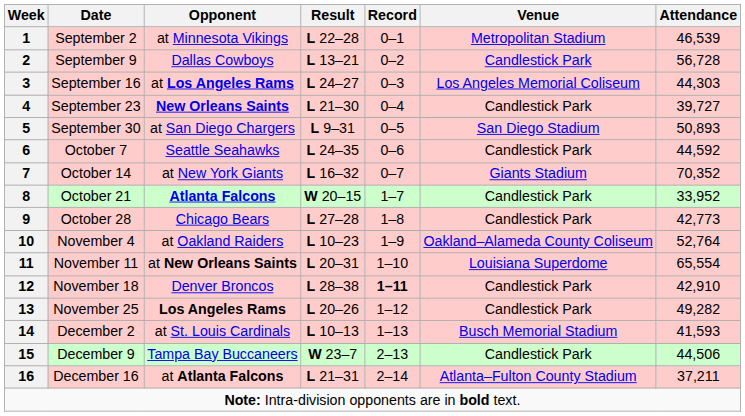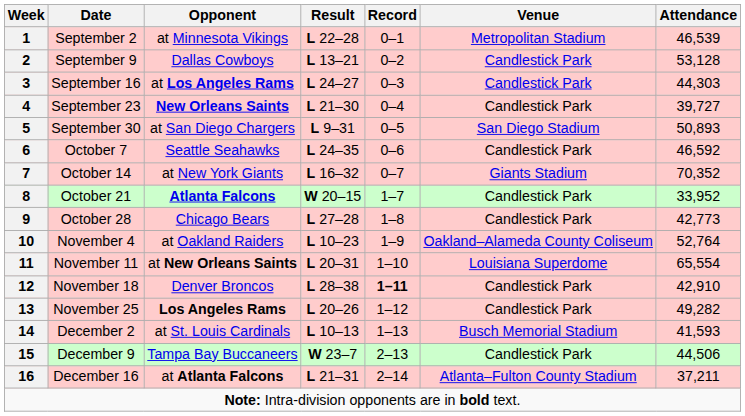(698, 60) 56,728 -> (698, 60) 53,128
(538, 83) Los Angeles Memorial Coliseum -> (538, 83) Candlestick Park
(698, 151) 44,592 -> (698, 151) 46,592
